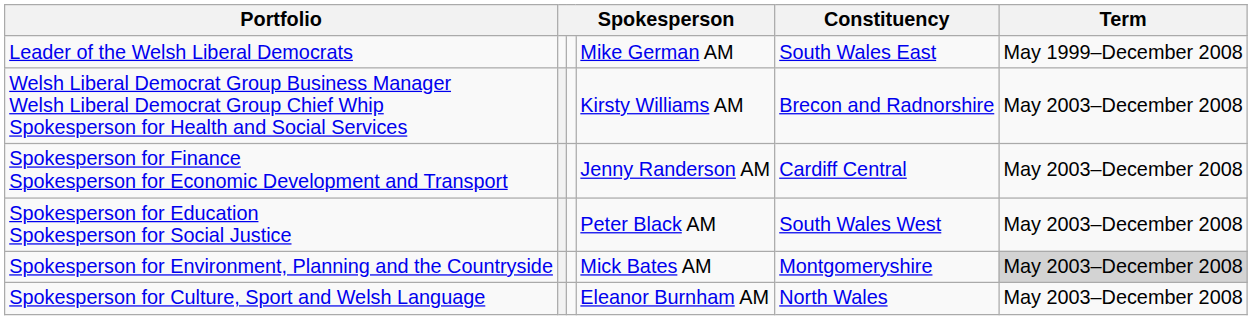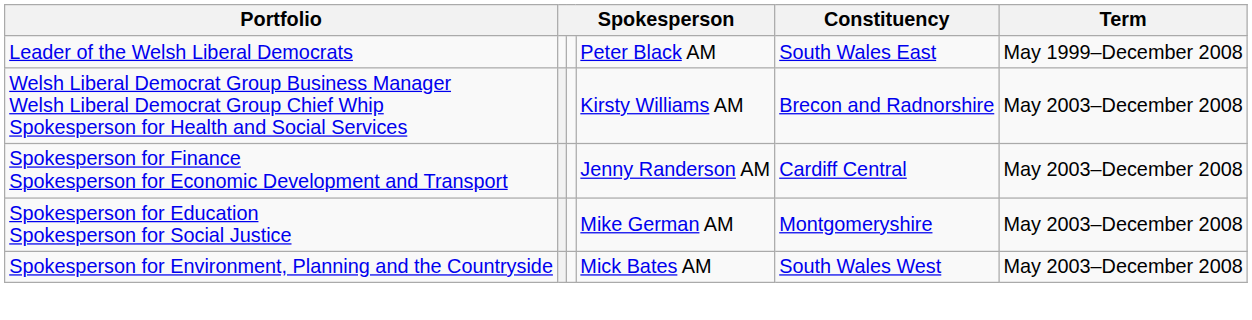(657, 51) Mike German AM -> (648, 51) Peter Black AM
(648, 224) Peter Black AM -> (657, 224) Mike German AM
(860, 224) South Wales West -> (856, 224) Montgomeryshire
(856, 266) Montgomeryshire -> (860, 266) South Wales West
(1123, 266) lightgrey background -> (1123, 266) no background
- row: (247, 298)
